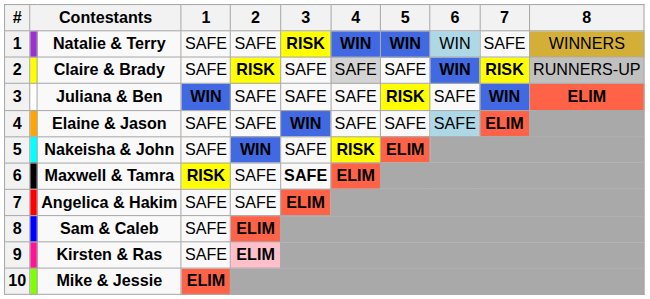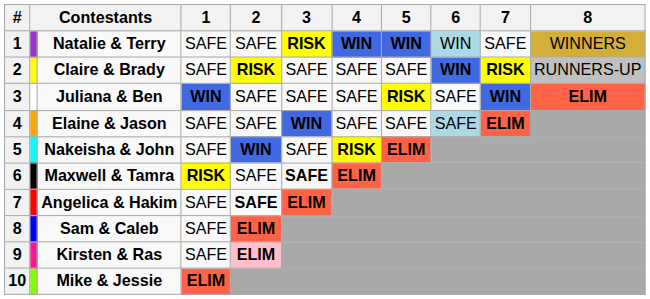(356, 70) lightgrey background -> (357, 70) no background
(256, 202) normal -> (256, 202) bold
